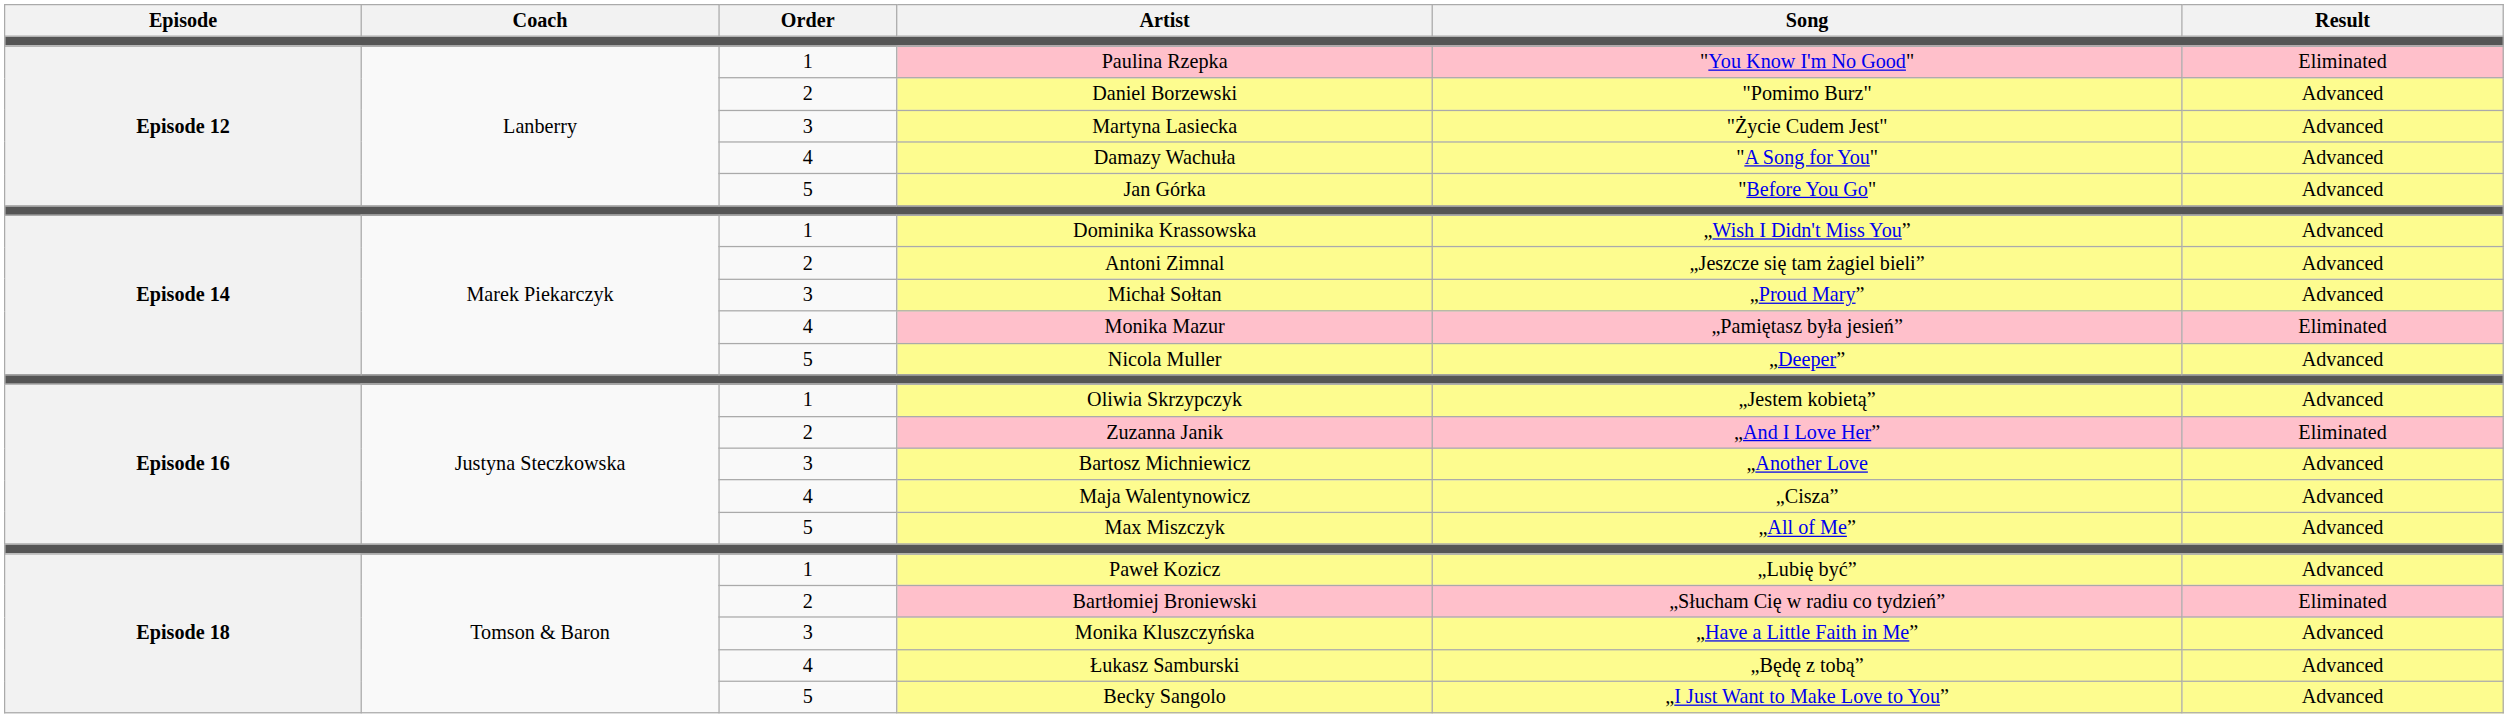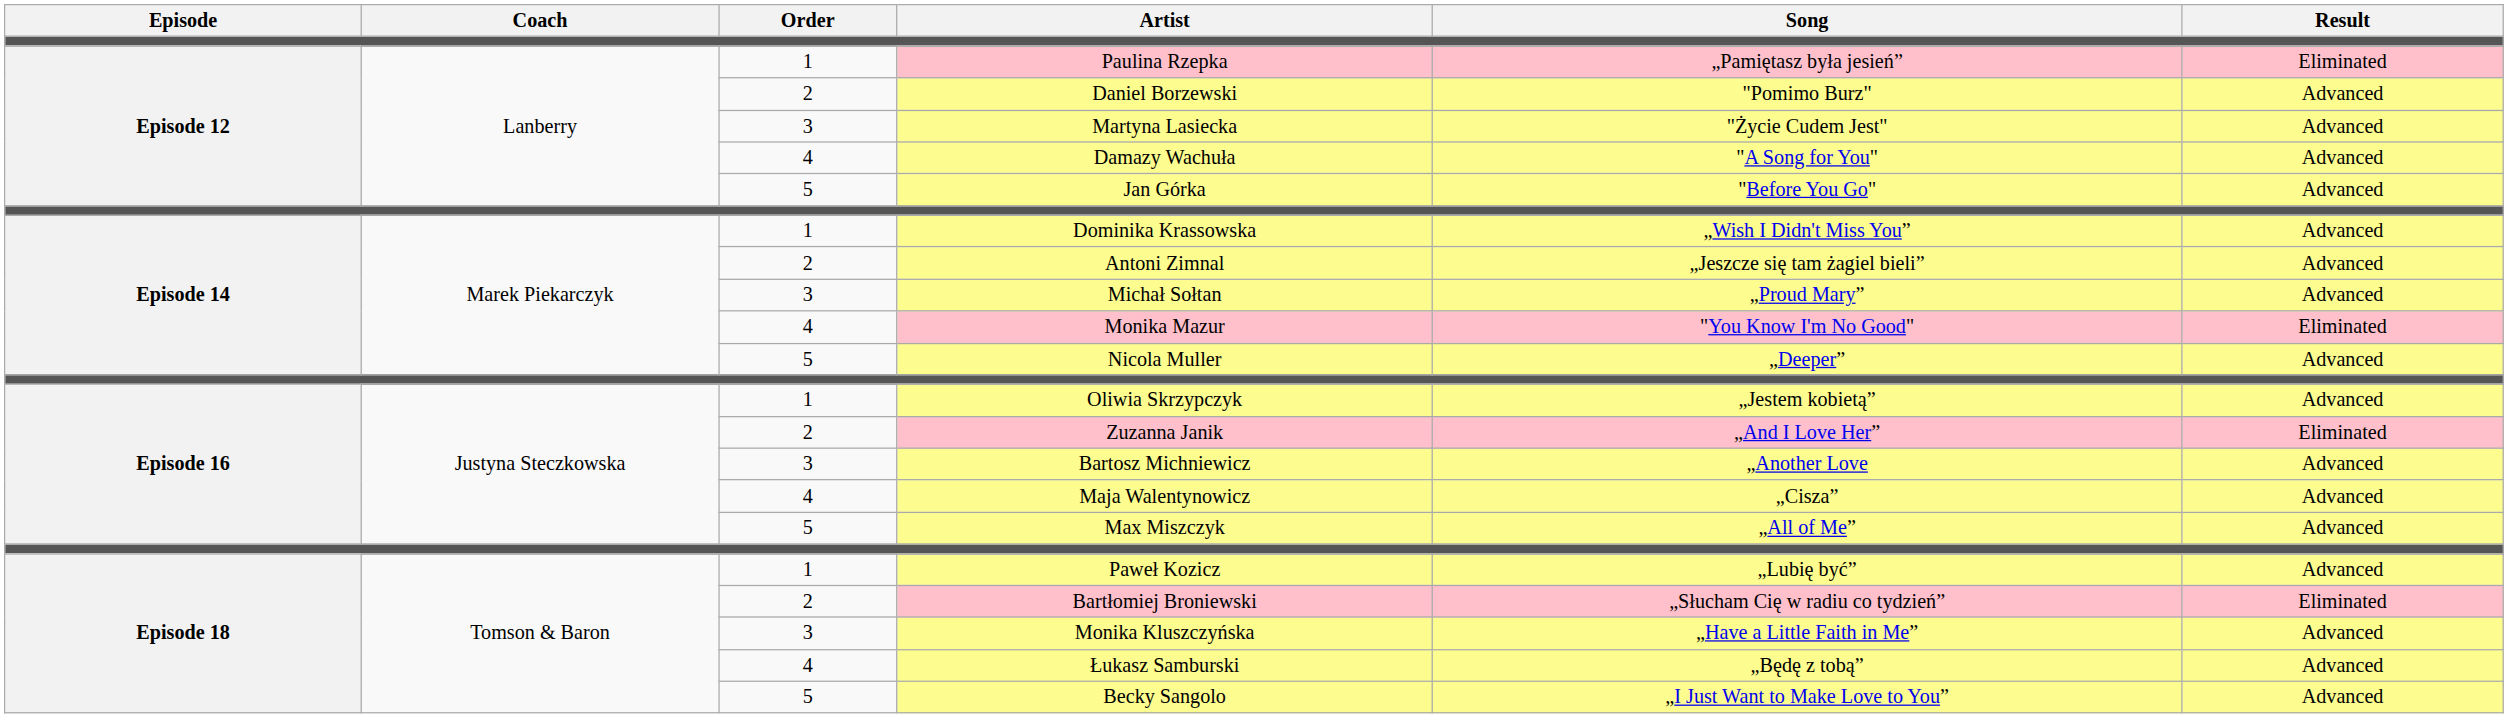(1807, 61) "You Know I'm No Good" -> (1807, 61) „Pamiętasz była jesień”
(1807, 326) „Pamiętasz była jesień” -> (1807, 326) "You Know I'm No Good"
